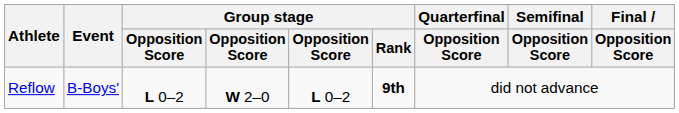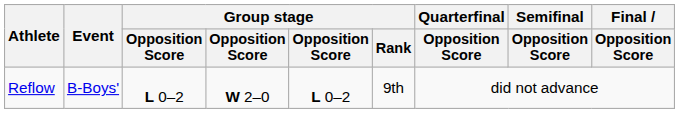(394, 88) bold -> (393, 88) normal
